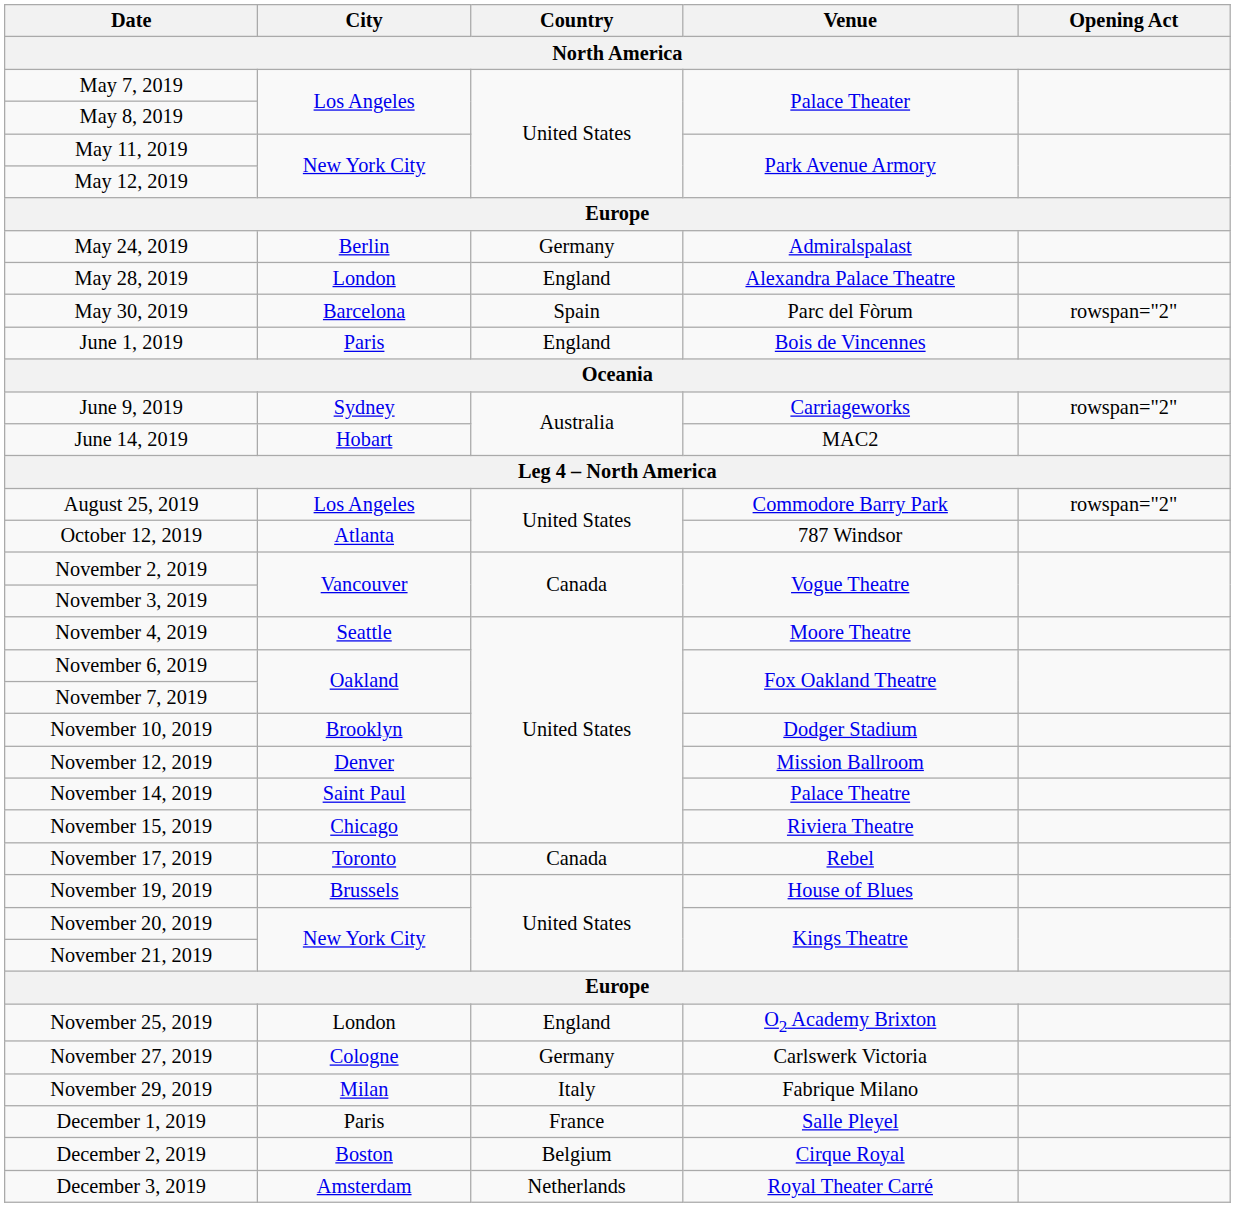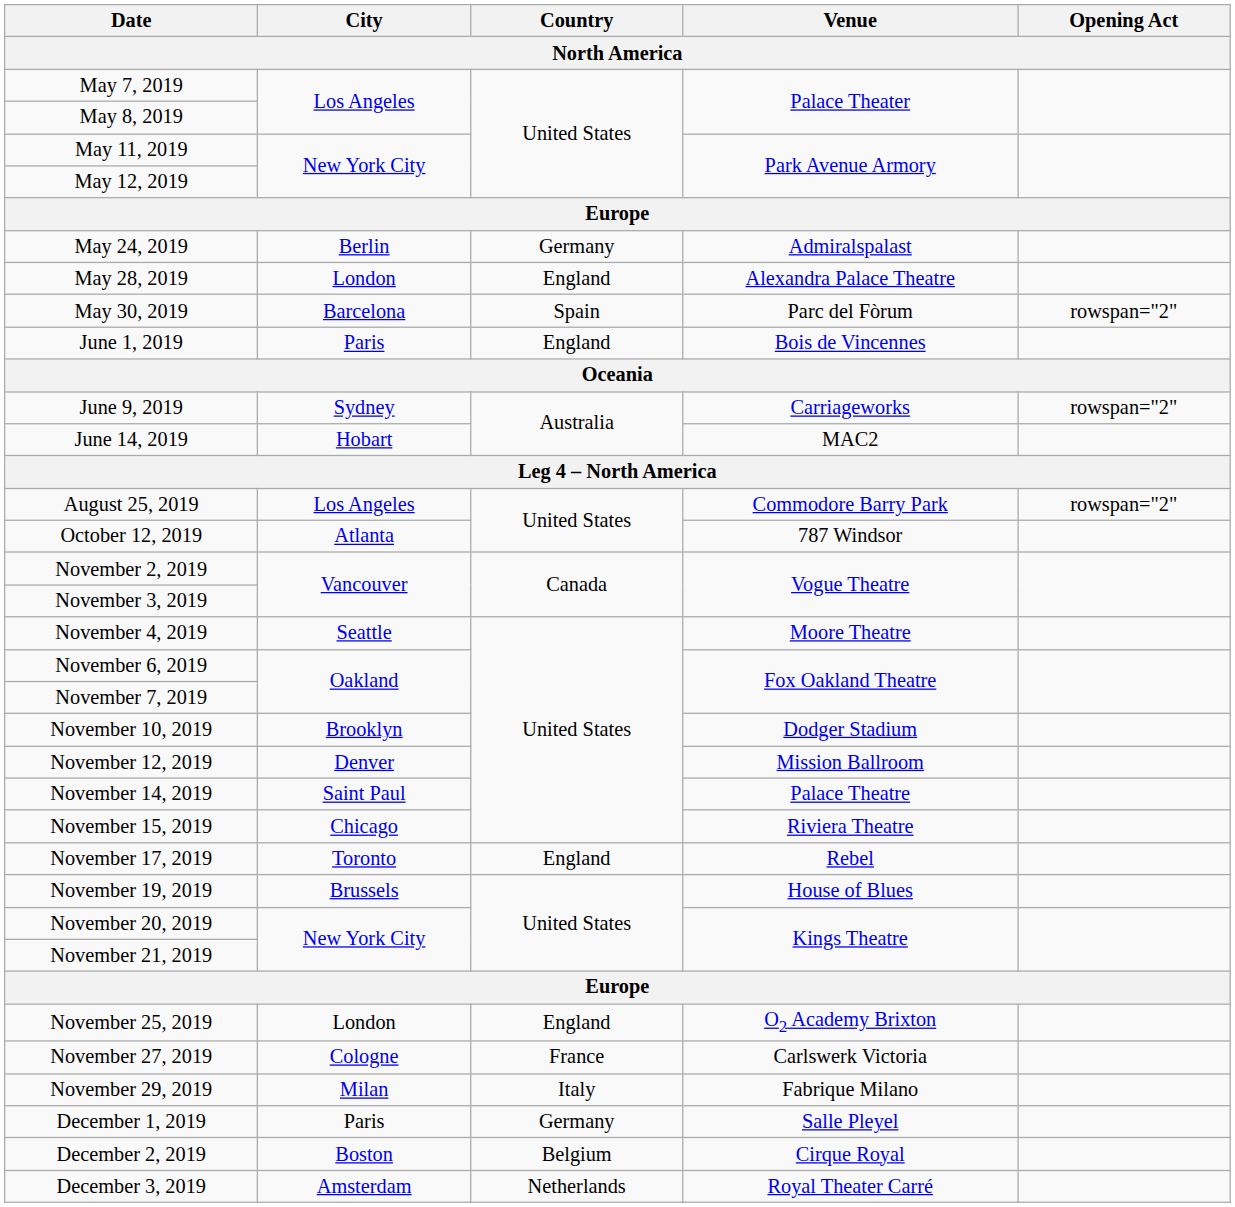(577, 858) Canada -> (577, 858) England
(577, 1057) Germany -> (577, 1057) France
(577, 1121) France -> (577, 1121) Germany
